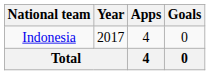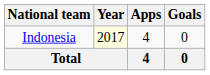(111, 37) no background -> (111, 37) lightyellow background
